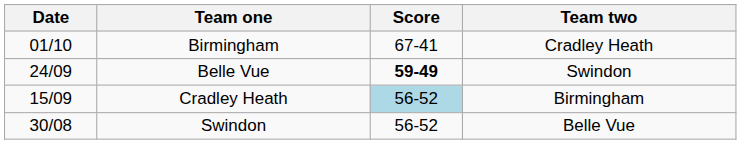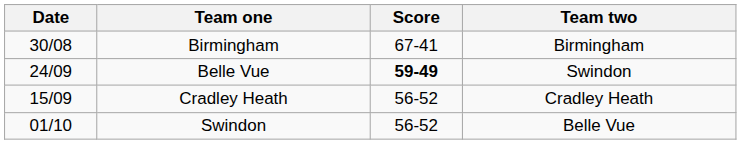(51, 44) 01/10 -> (51, 44) 30/08
(599, 44) Cradley Heath -> (599, 44) Birmingham
(416, 98) lightblue background -> (416, 98) no background
(599, 98) Birmingham -> (599, 98) Cradley Heath
(51, 125) 30/08 -> (51, 125) 01/10
